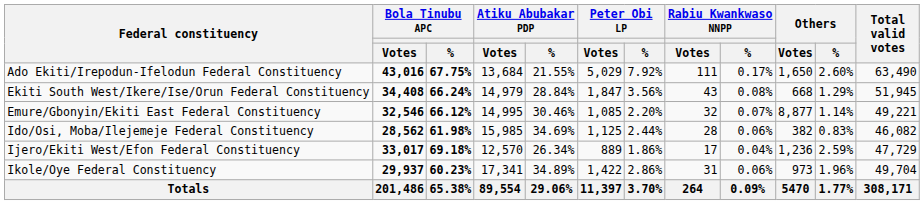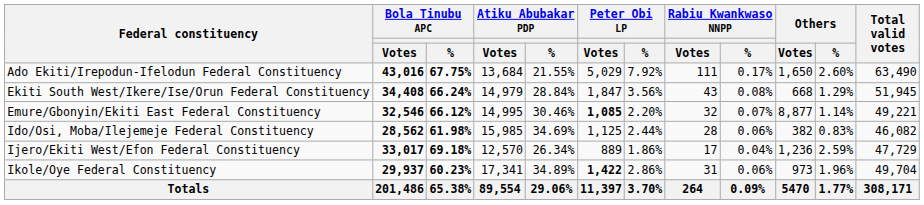(604, 111) normal -> (604, 111) bold
(604, 170) normal -> (604, 170) bold
